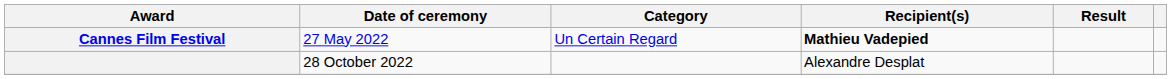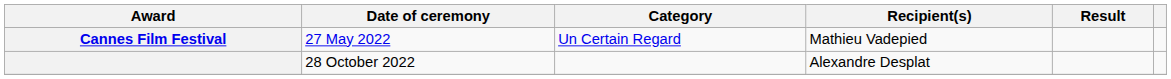(866, 39) bold -> (868, 39) normal
